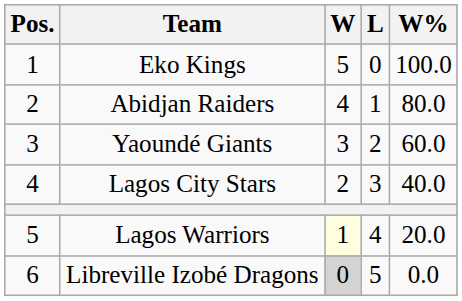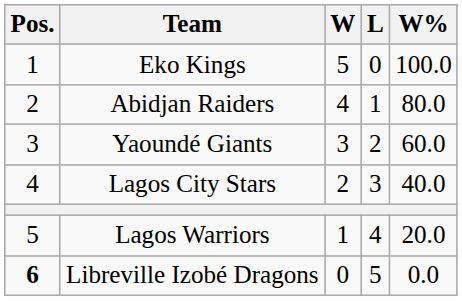(343, 235) lightyellow background -> (343, 235) no background
(33, 275) normal -> (33, 275) bold
(343, 275) lightgrey background -> (343, 275) no background
